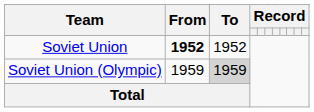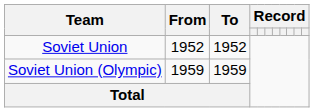(187, 47) bold -> (187, 47) normal
(230, 71) lightgrey background -> (230, 71) no background
